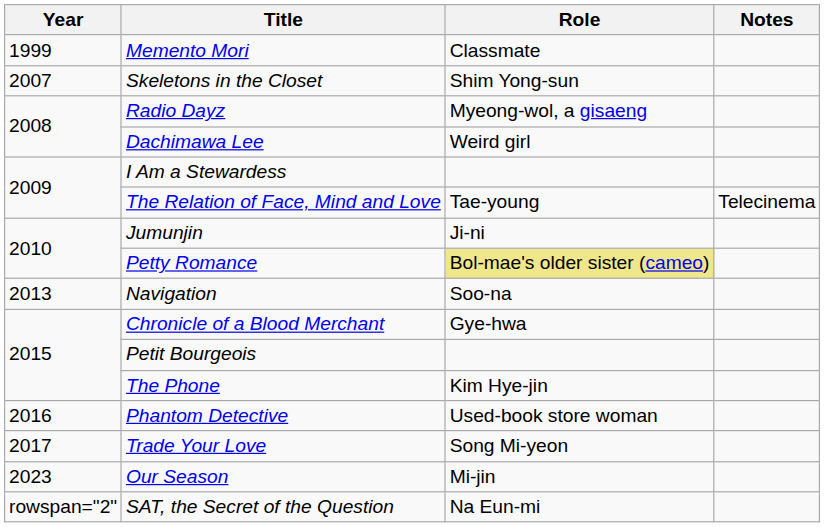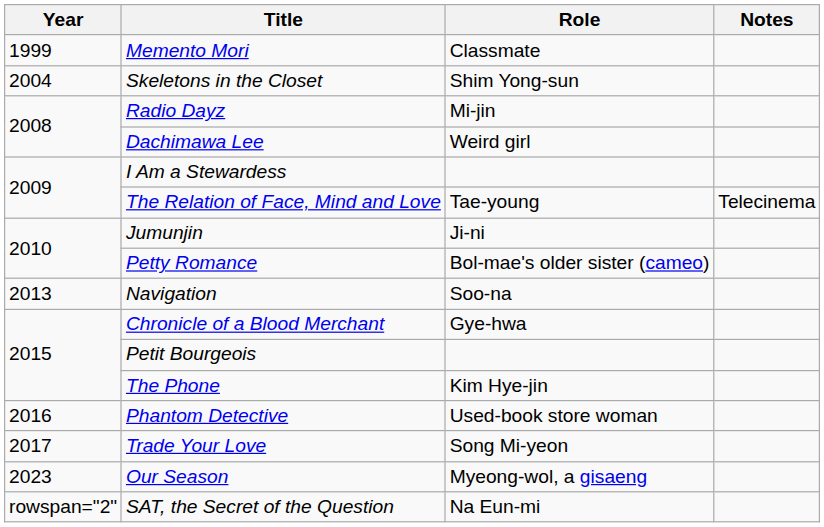(30, 80) 2007 -> (30, 80) 2004
(548, 111) Myeong-wol, a gisaeng -> (473, 111) Mi-jin
(580, 263) khaki background -> (580, 263) no background
(473, 476) Mi-jin -> (548, 476) Myeong-wol, a gisaeng
